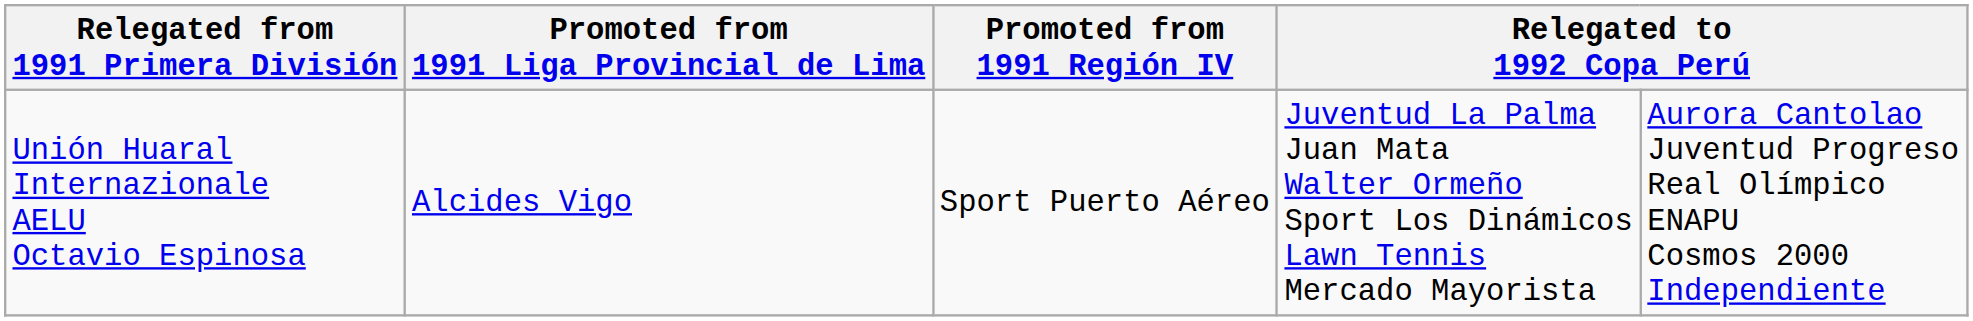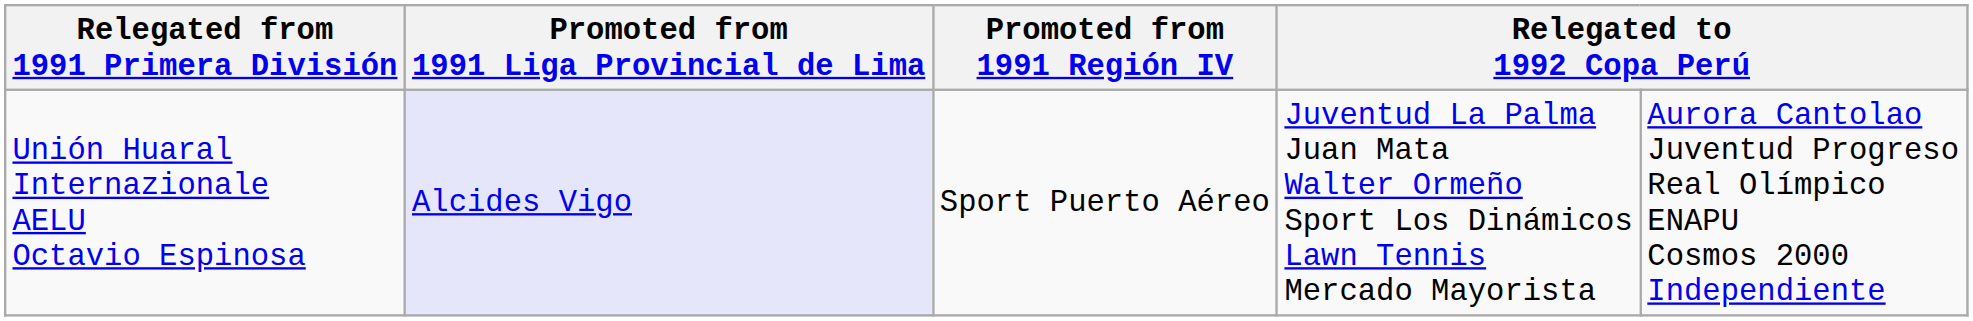(522, 203) no background -> (522, 203) lavender background
